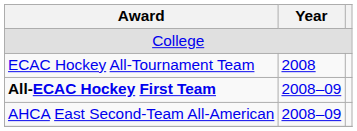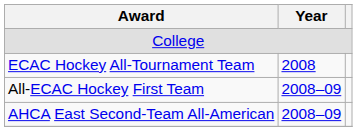(112, 89) bold -> (106, 89) normal
